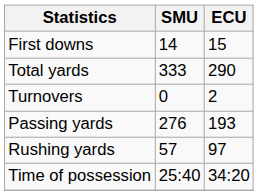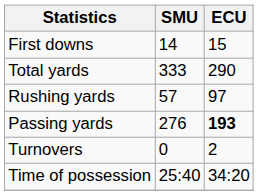rows swapped: (62, 150) <-> (46, 97)
(222, 123) normal -> (222, 123) bold
